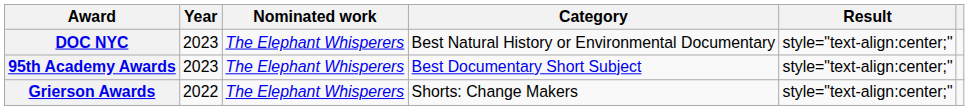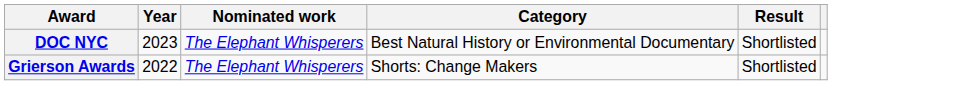(868, 42) style="text-align:center;" -> (779, 42) Shortlisted
- row: (92, 67)
(868, 92) style="text-align:center;" -> (779, 67) Shortlisted
